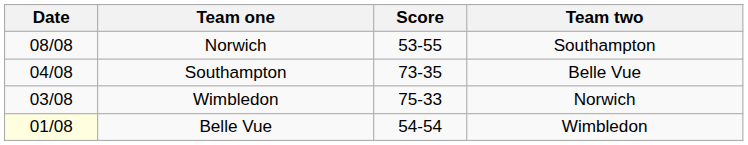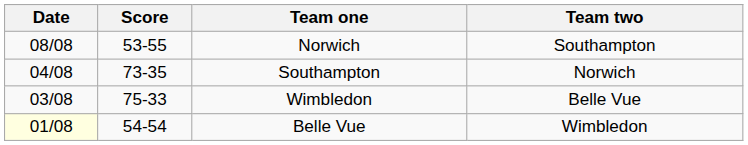columns swapped: (236, 18) <-> (420, 18)
(605, 72) Belle Vue -> (605, 72) Norwich
(605, 99) Norwich -> (605, 99) Belle Vue
